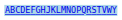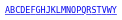(61, 10) lightblue background -> (61, 10) no background
